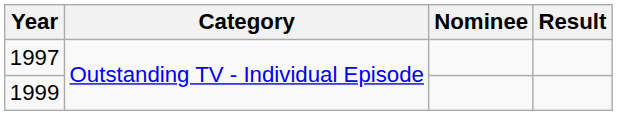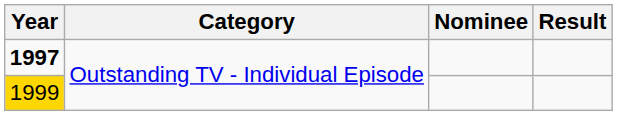(35, 57) normal -> (35, 57) bold
(35, 92) no background -> (35, 92) gold background
